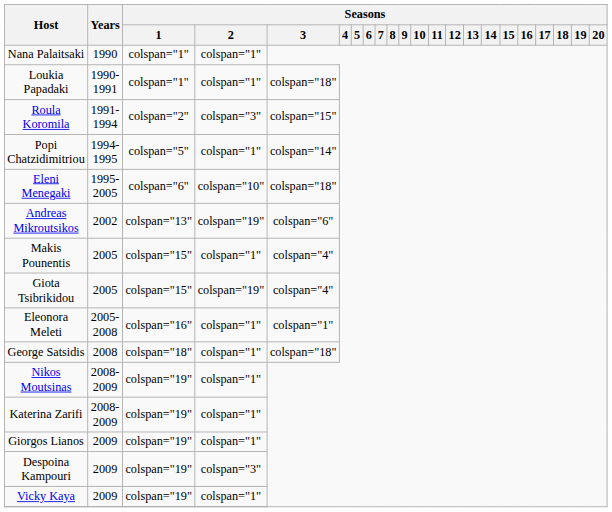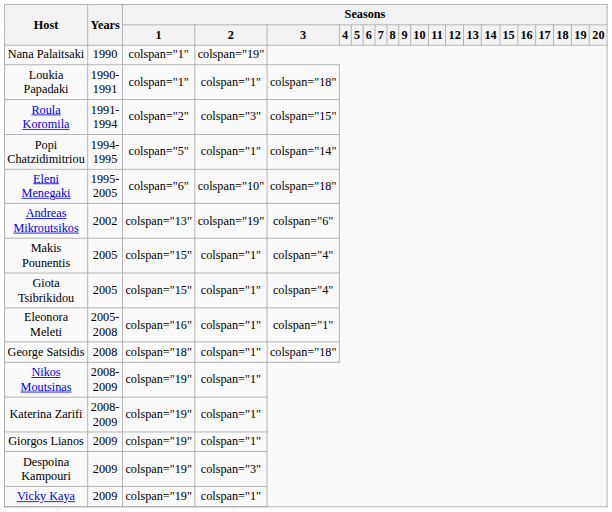(231, 55) colspan="1" -> (231, 55) colspan="19"
(231, 290) colspan="19" -> (231, 290) colspan="1"
